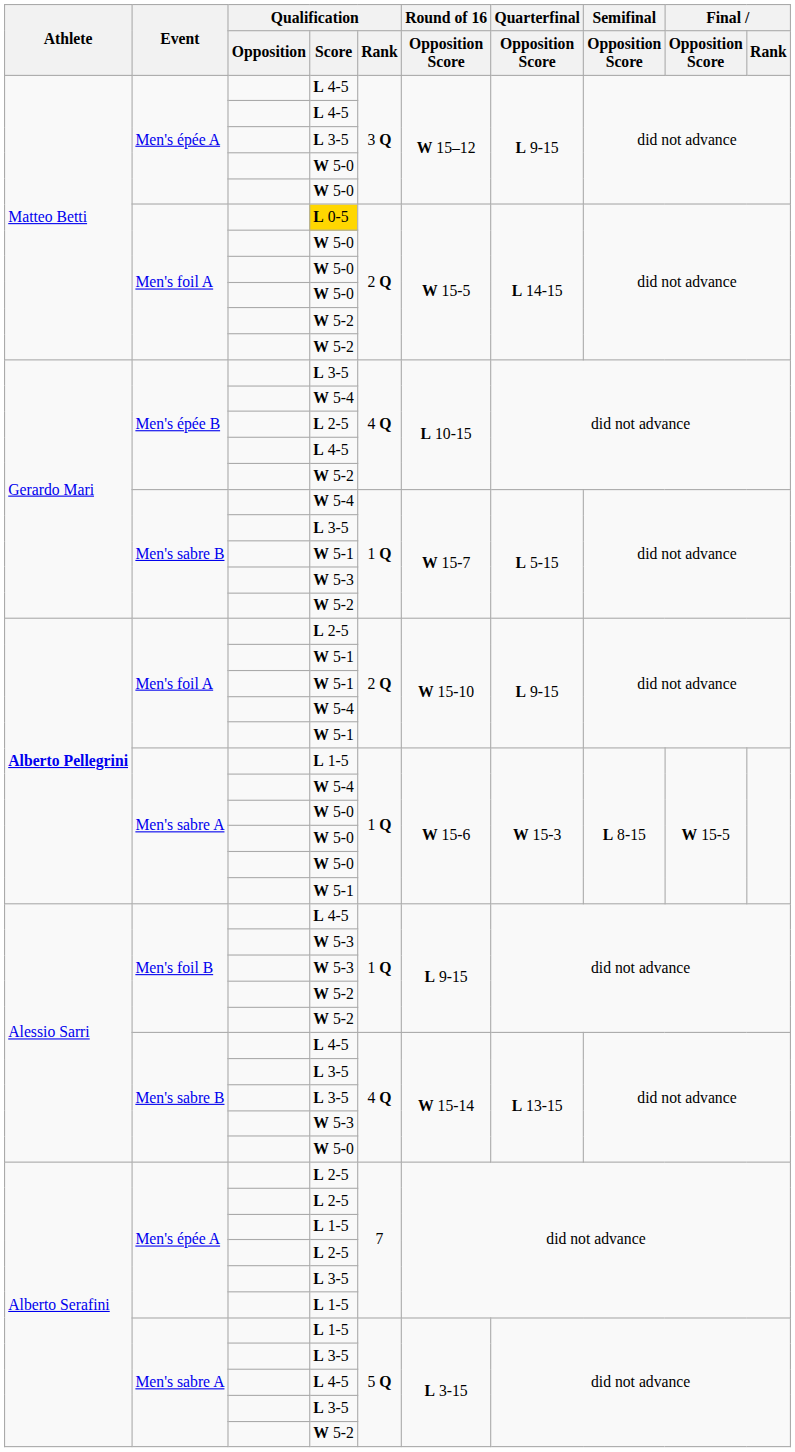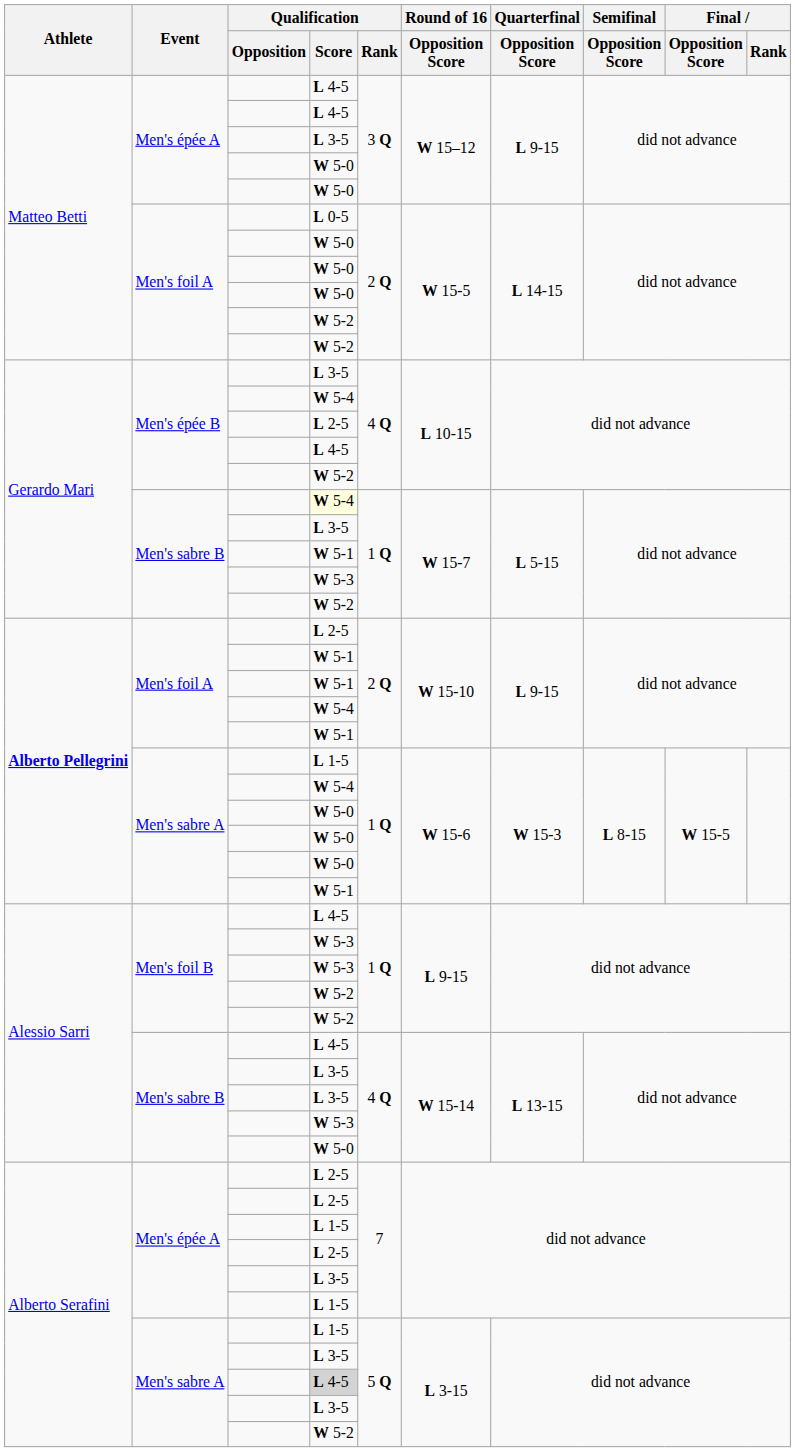(331, 217) gold background -> (331, 217) no background
(334, 502) no background -> (334, 502) lightyellow background
(331, 1382) no background -> (331, 1382) lightgrey background
